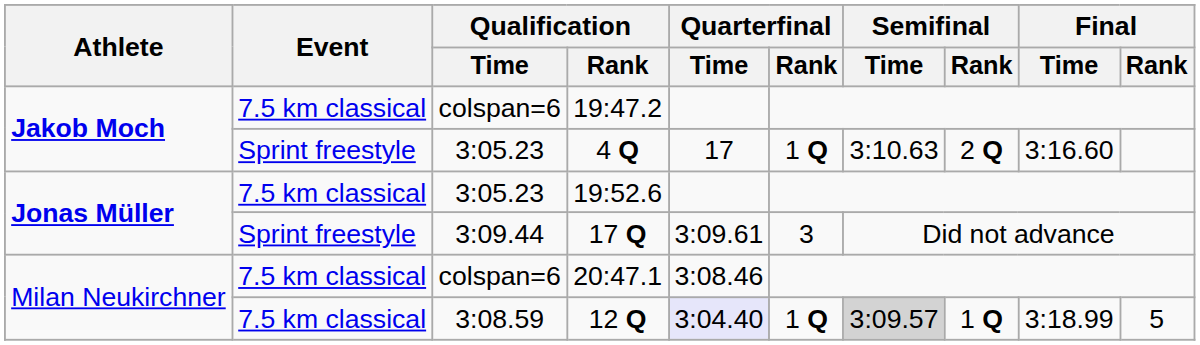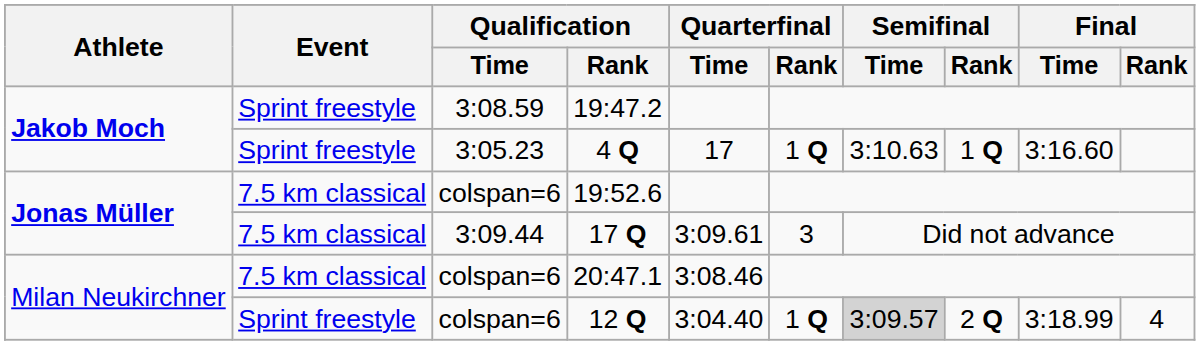(332, 108) 7.5 km classical -> (327, 108) Sprint freestyle
(500, 108) colspan=6 -> (500, 108) 3:08.59
(982, 150) 2 Q -> (982, 150) 1 Q
(500, 192) 3:05.23 -> (500, 192) colspan=6
(327, 234) Sprint freestyle -> (332, 234) 7.5 km classical
(332, 319) 7.5 km classical -> (327, 319) Sprint freestyle
(500, 319) 3:08.59 -> (500, 319) colspan=6
(719, 319) lavender background -> (719, 319) no background
(982, 319) 1 Q -> (982, 319) 2 Q
(1157, 319) 5 -> (1157, 319) 4
